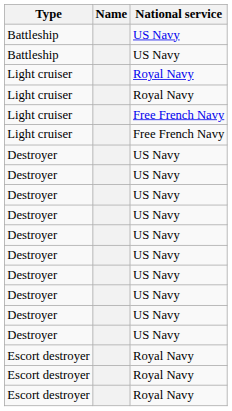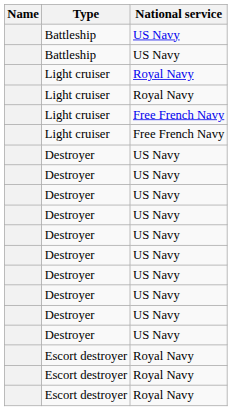columns swapped: (111, 14) <-> (49, 14)
